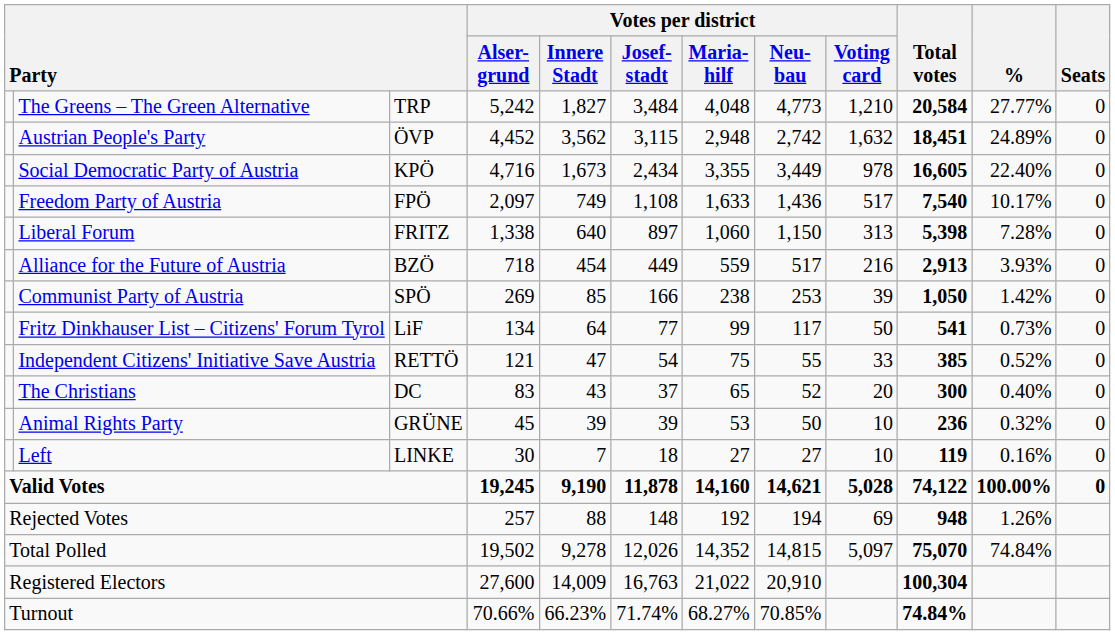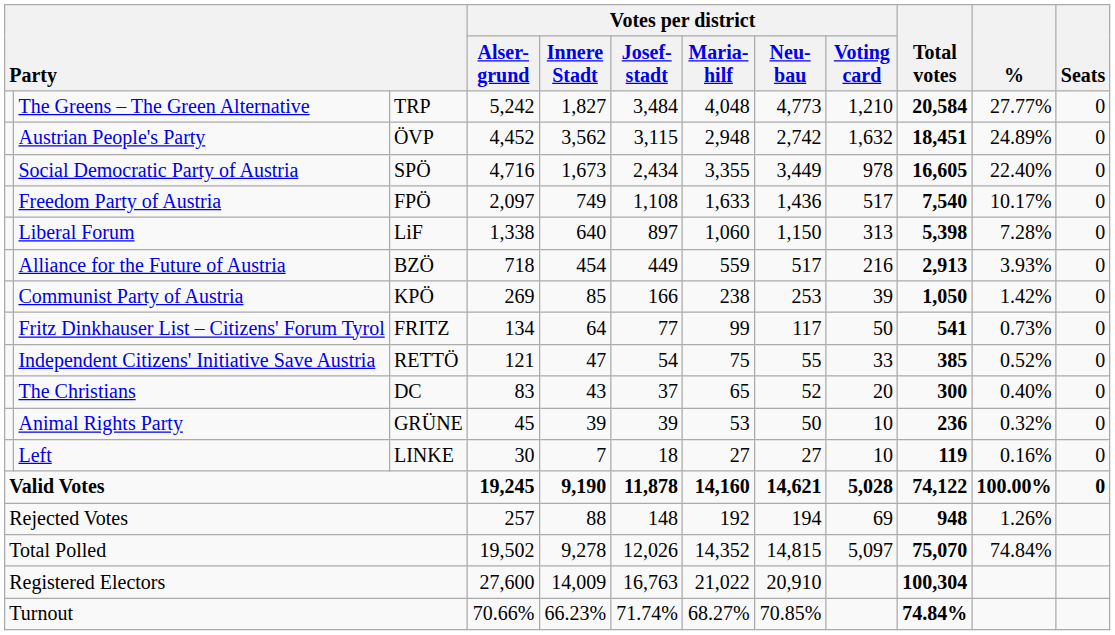(414, 169) KPÖ -> (412, 169) SPÖ
(422, 233) FRITZ -> (408, 233) LiF
(412, 296) SPÖ -> (414, 296) KPÖ
(408, 328) LiF -> (422, 328) FRITZ
